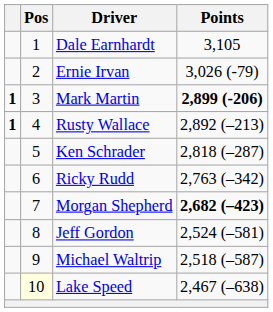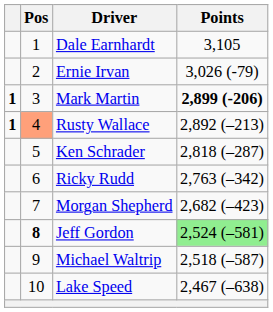(36, 125) no background -> (36, 125) lightsalmon background
(222, 205) bold -> (222, 205) normal
(36, 232) normal -> (36, 232) bold
(222, 232) no background -> (222, 232) lightgreen background
(36, 286) lightyellow background -> (36, 286) no background
